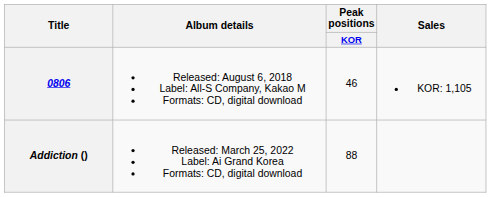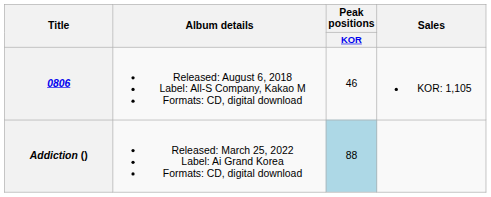(351, 156) no background -> (351, 156) lightblue background
